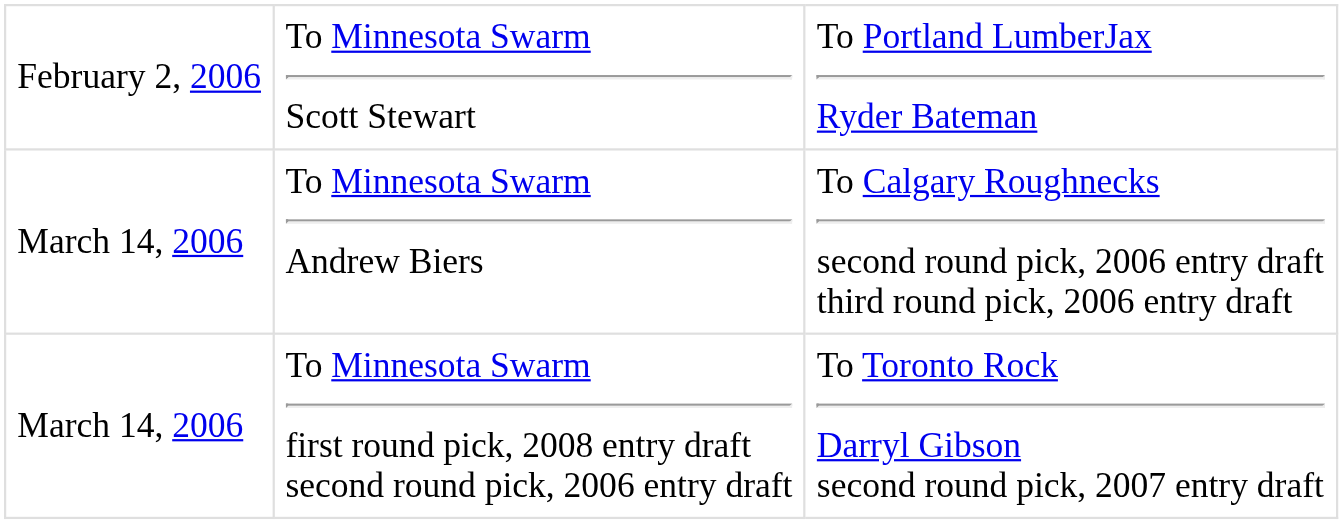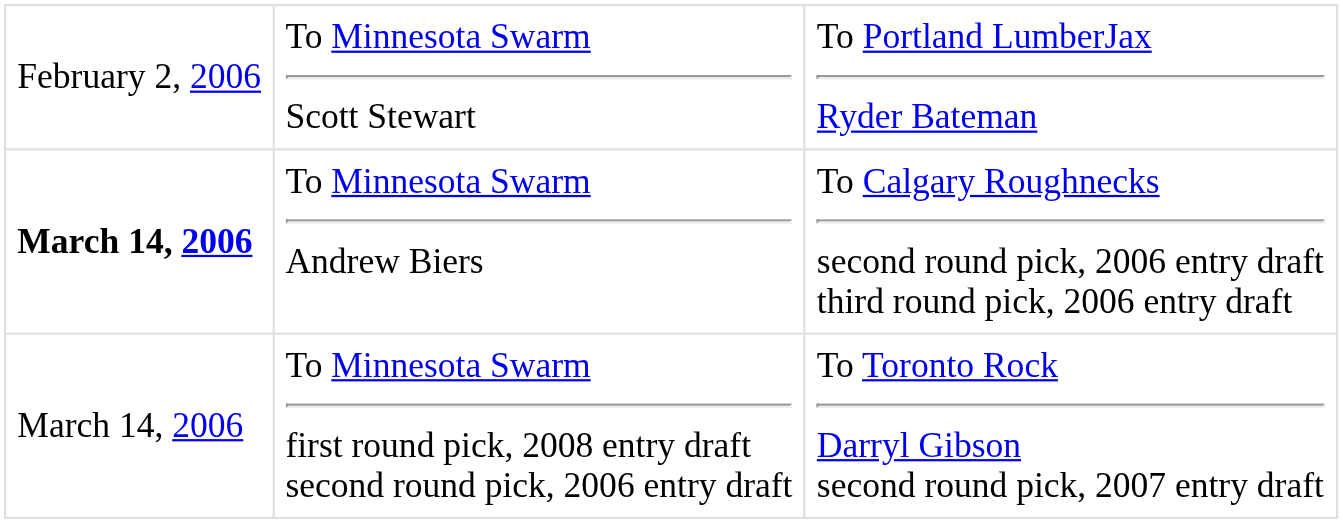(130, 240) normal -> (135, 240) bold
